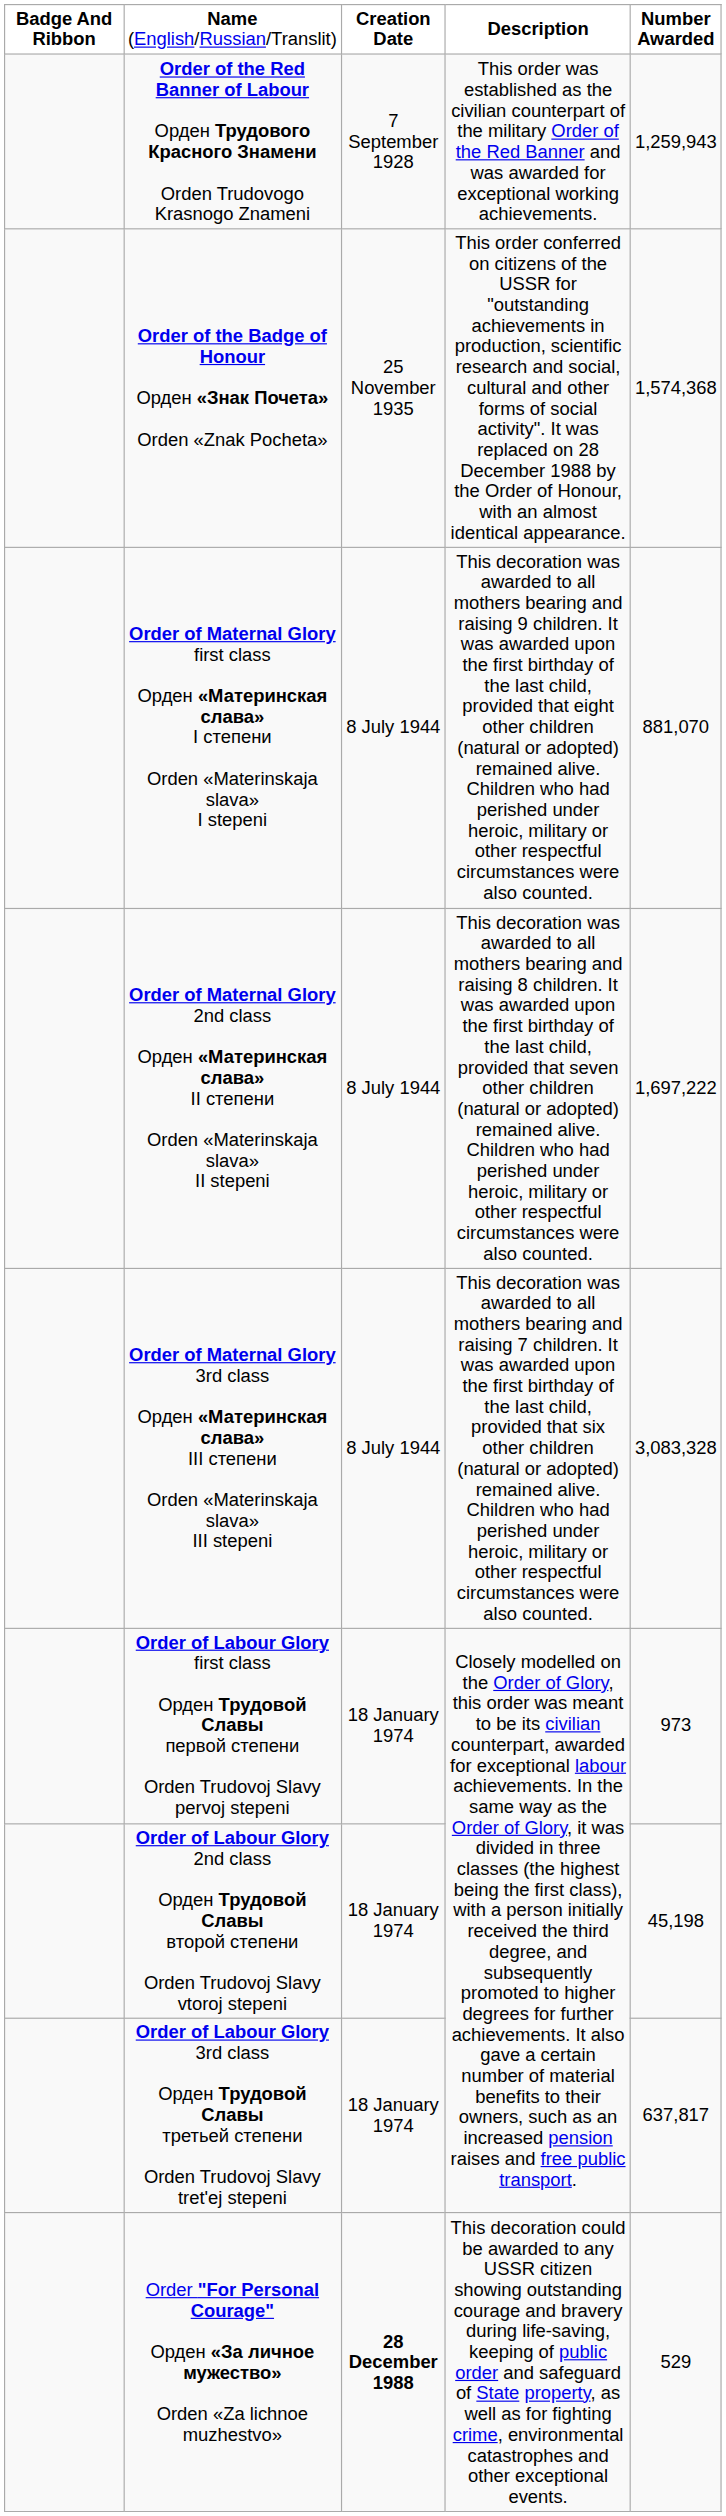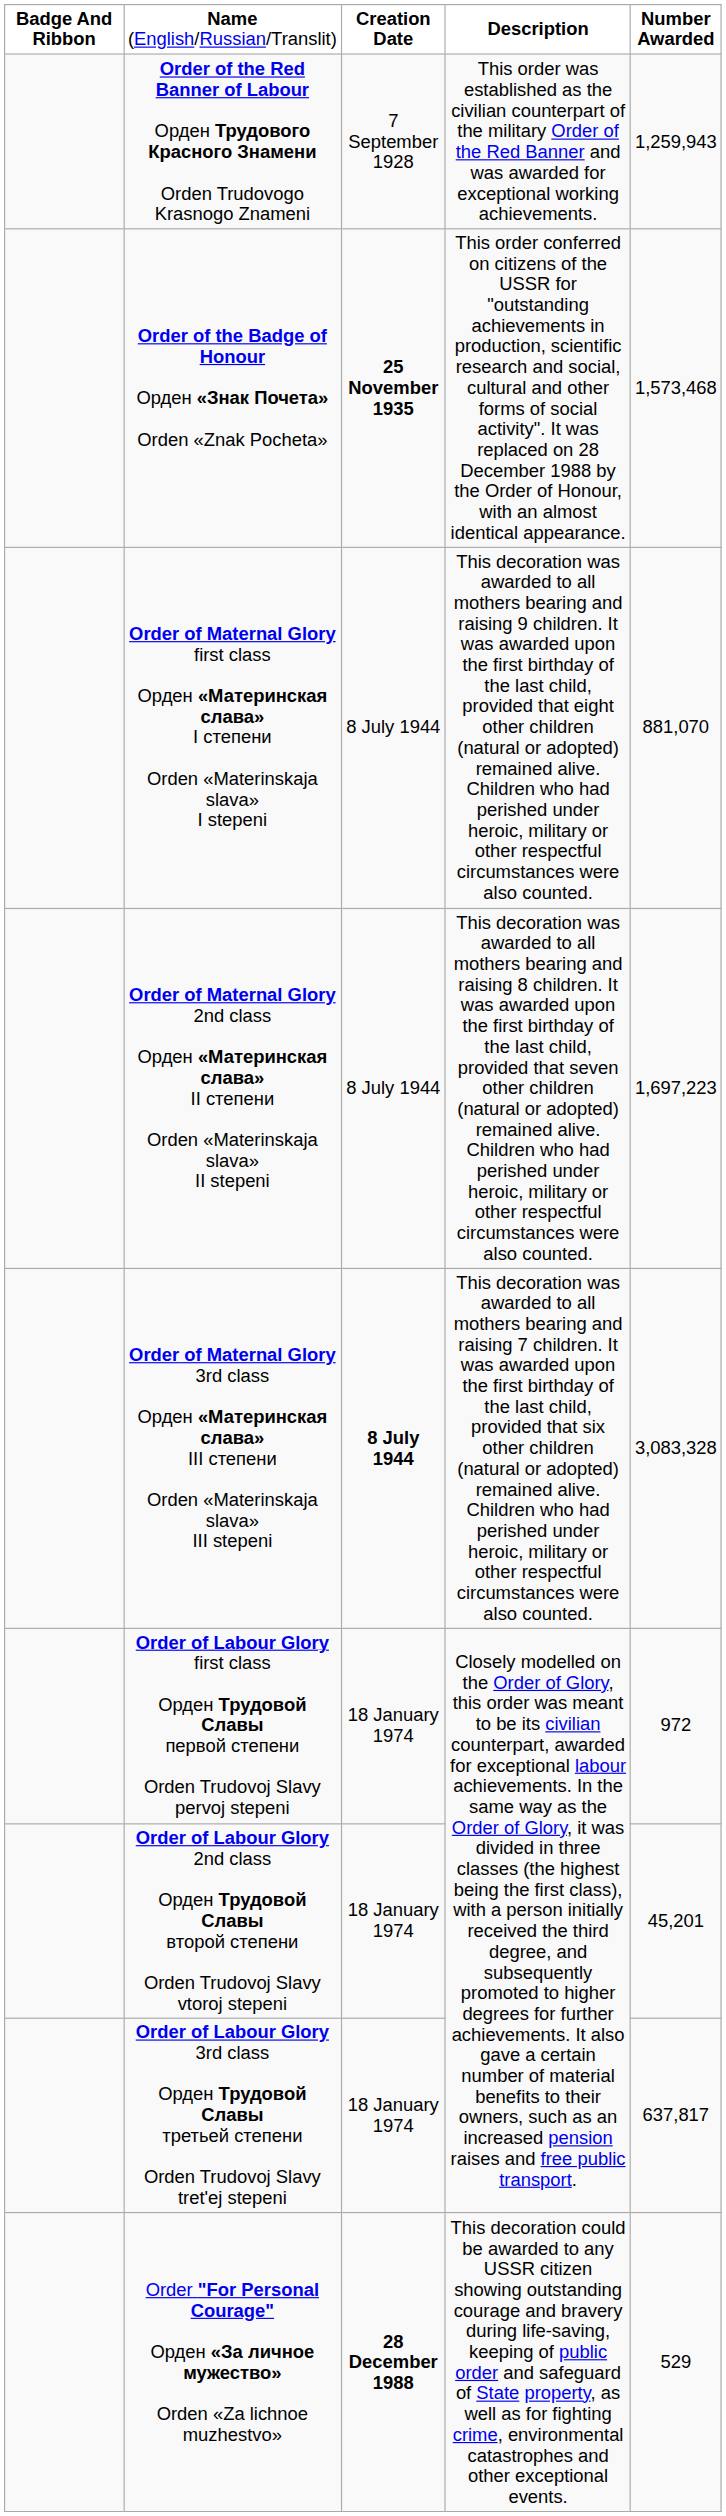(393, 387) normal -> (393, 387) bold
(676, 387) 1,574,368 -> (676, 387) 1,573,468
(676, 1088) 1,697,222 -> (676, 1088) 1,697,223
(393, 1448) normal -> (393, 1448) bold
(676, 1725) 973 -> (676, 1725) 972
(676, 1920) 45,198 -> (676, 1920) 45,201
